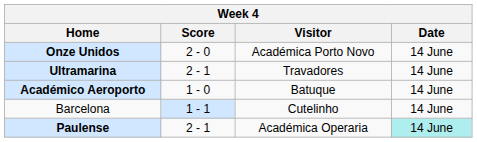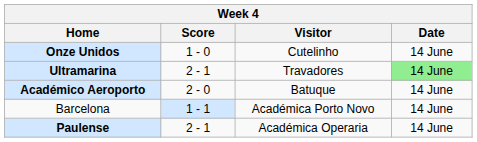(198, 52) 2 - 0 -> (198, 52) 1 - 0
(313, 52) Académica Porto Novo -> (313, 52) Cutelinho
(432, 71) no background -> (432, 71) lightgreen background
(198, 90) 1 - 0 -> (198, 90) 2 - 0
(313, 109) Cutelinho -> (313, 109) Académica Porto Novo
(432, 128) paleturquoise background -> (432, 128) no background
